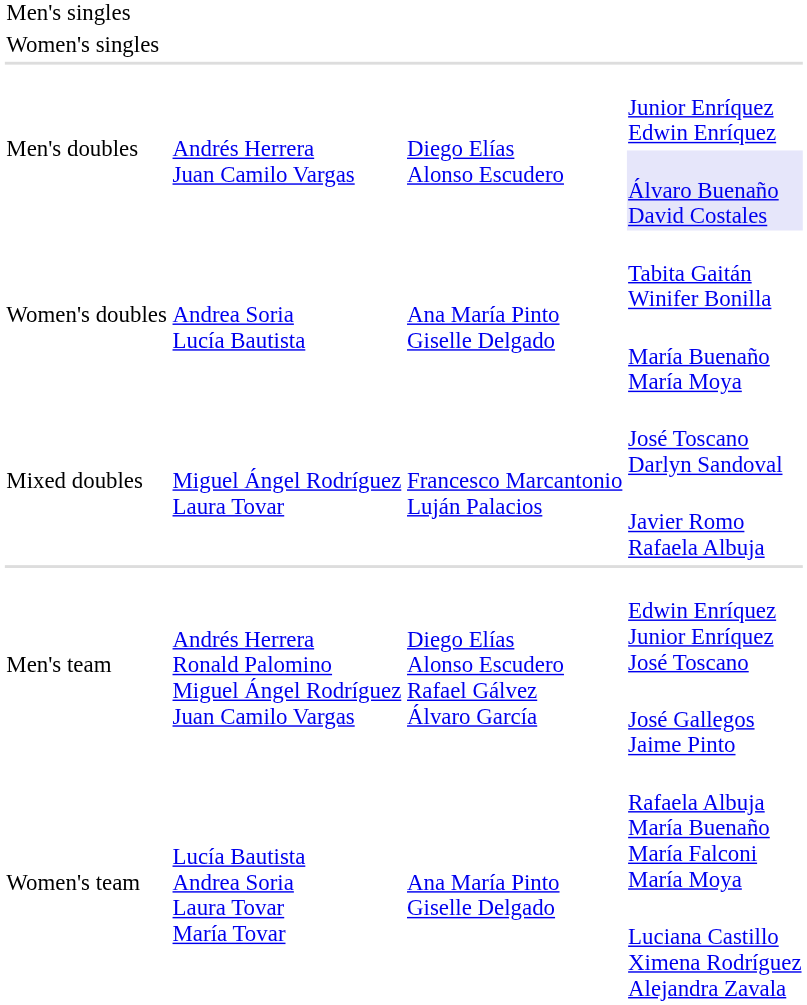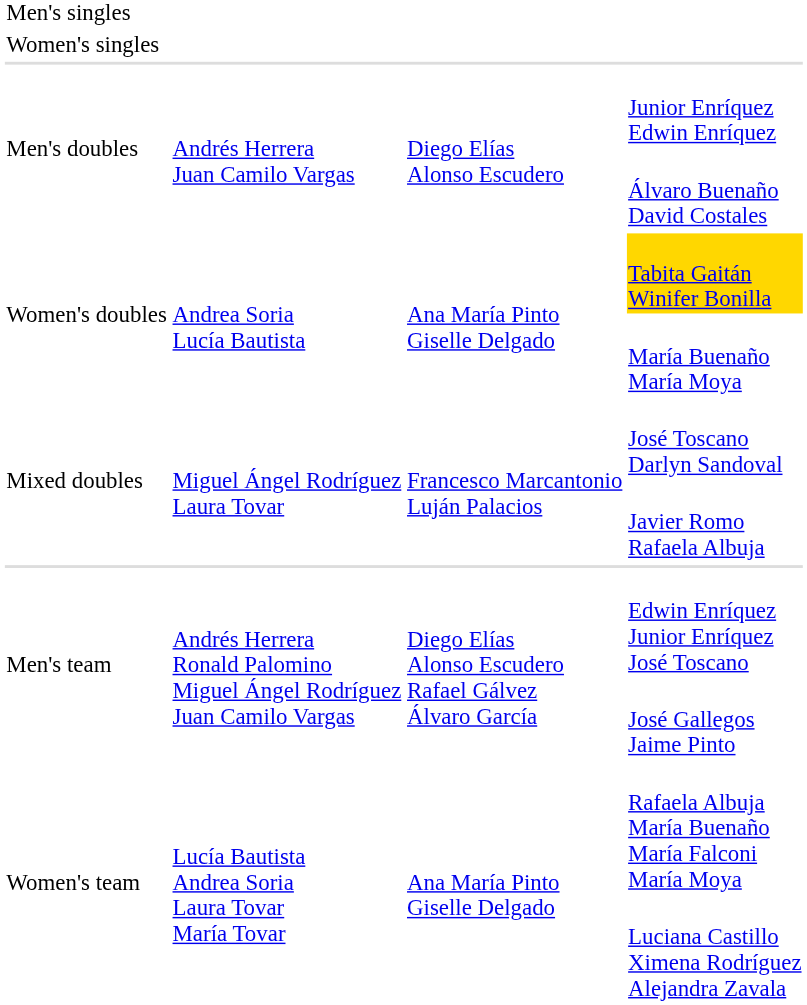(703, 203) lavender background -> (703, 203) no background
(700, 286) no background -> (700, 286) gold background
